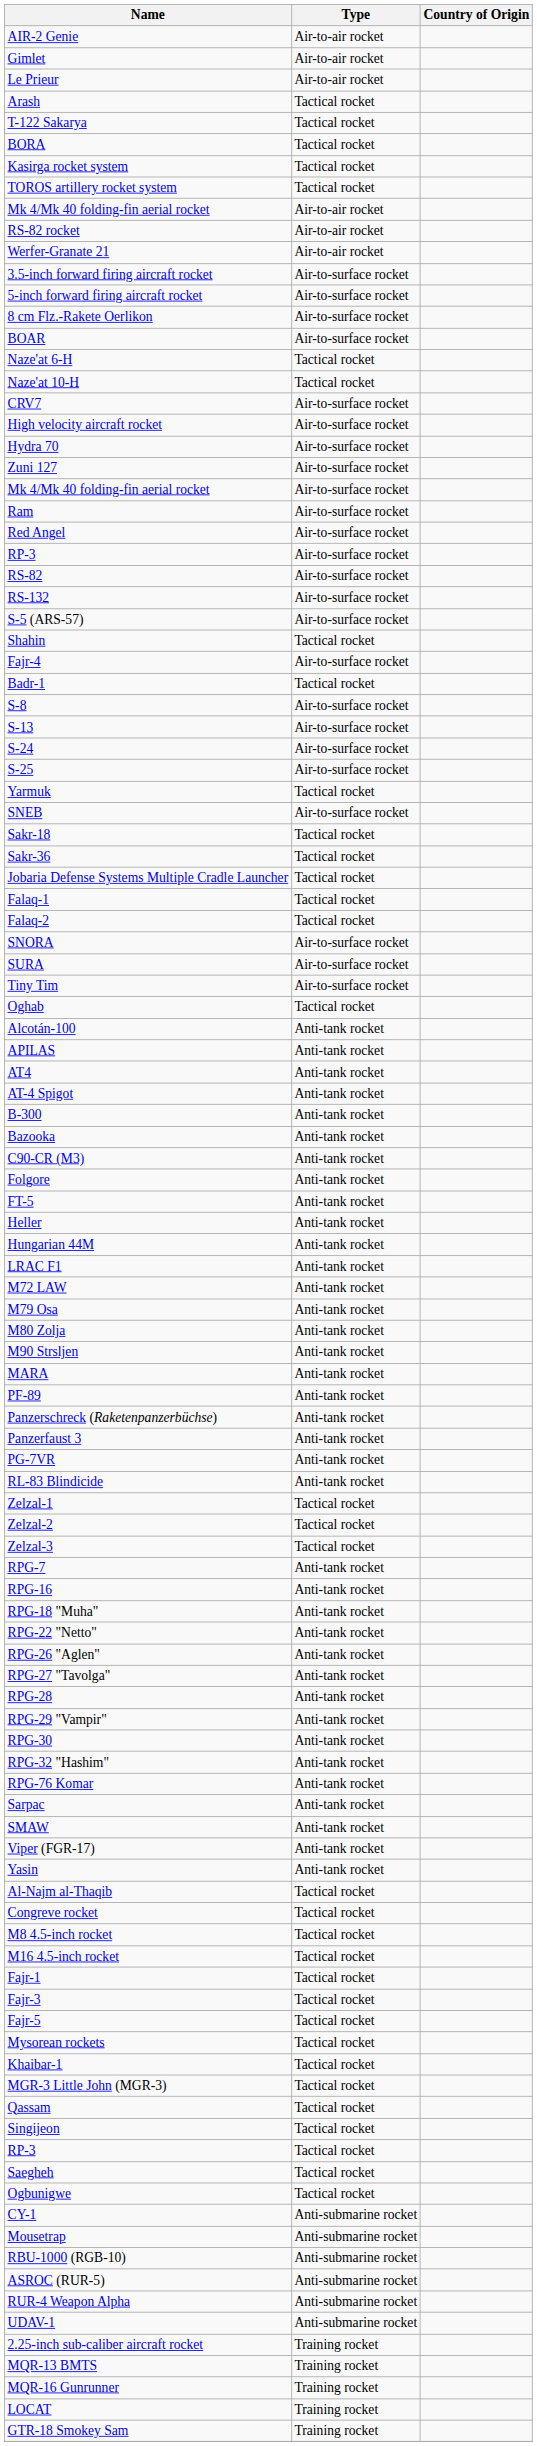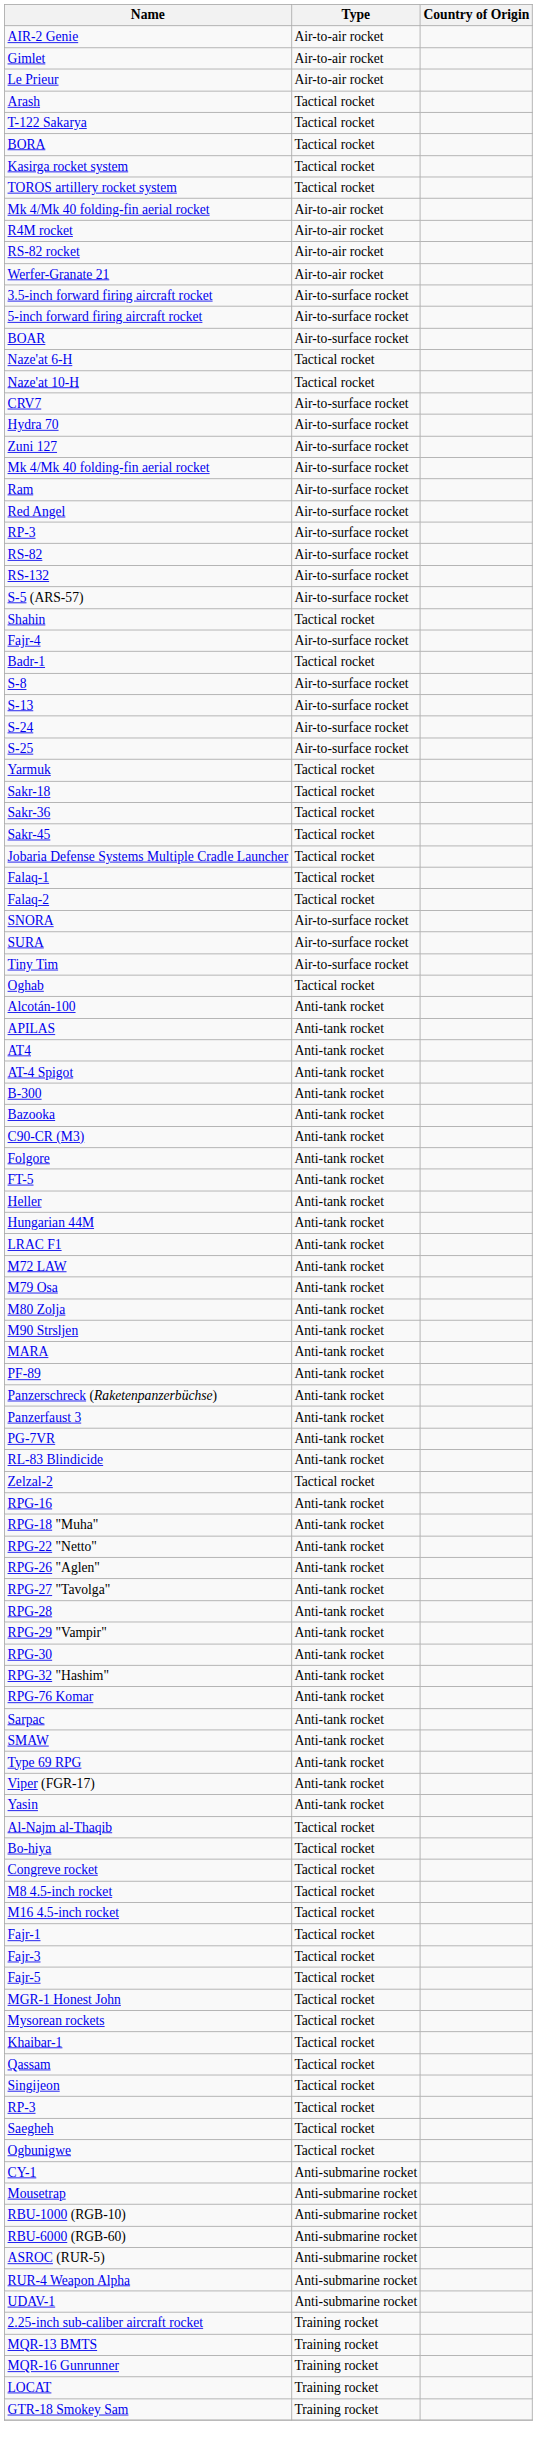+ row: (40, 230)
- row: (80, 317)
- row: (85, 425)
- row: (25, 813)
+ row: (29, 834)
- row: (30, 1503)
- row: (30, 1546)
- row: (26, 1568)
+ row: (44, 1762)
+ row: (29, 1848)
+ row: (64, 1999)
- row: (87, 2085)
+ row: (67, 2236)
